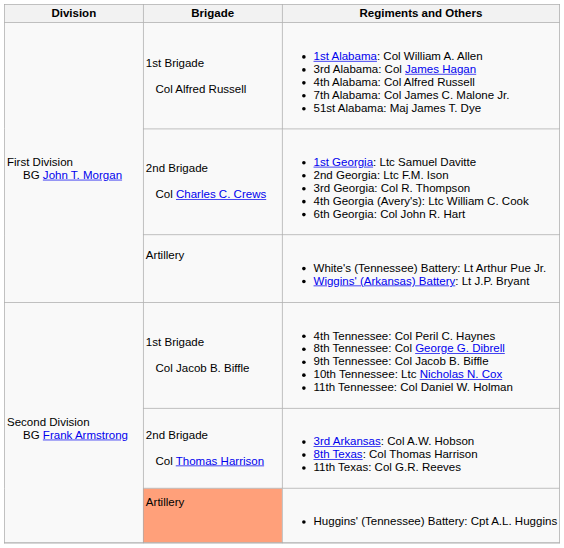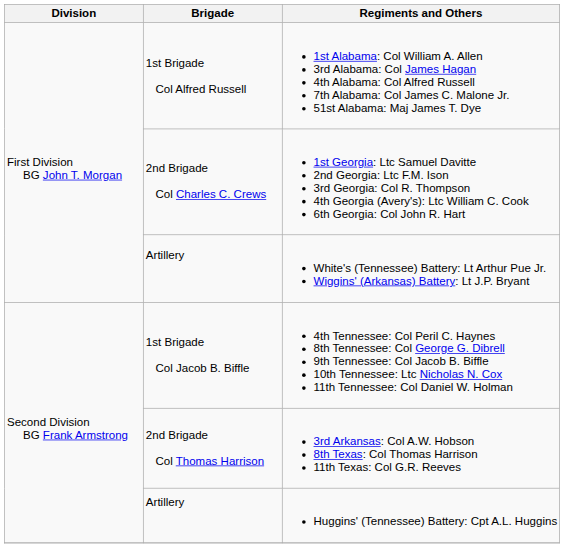(165, 515) lightsalmon background -> (165, 515) no background
